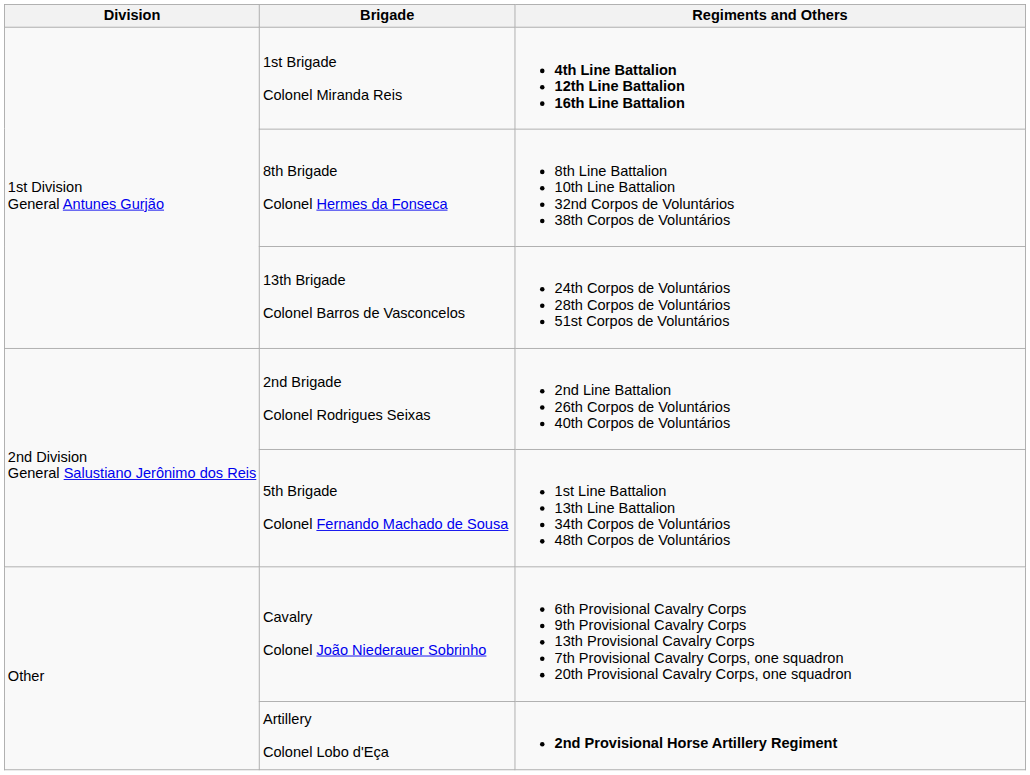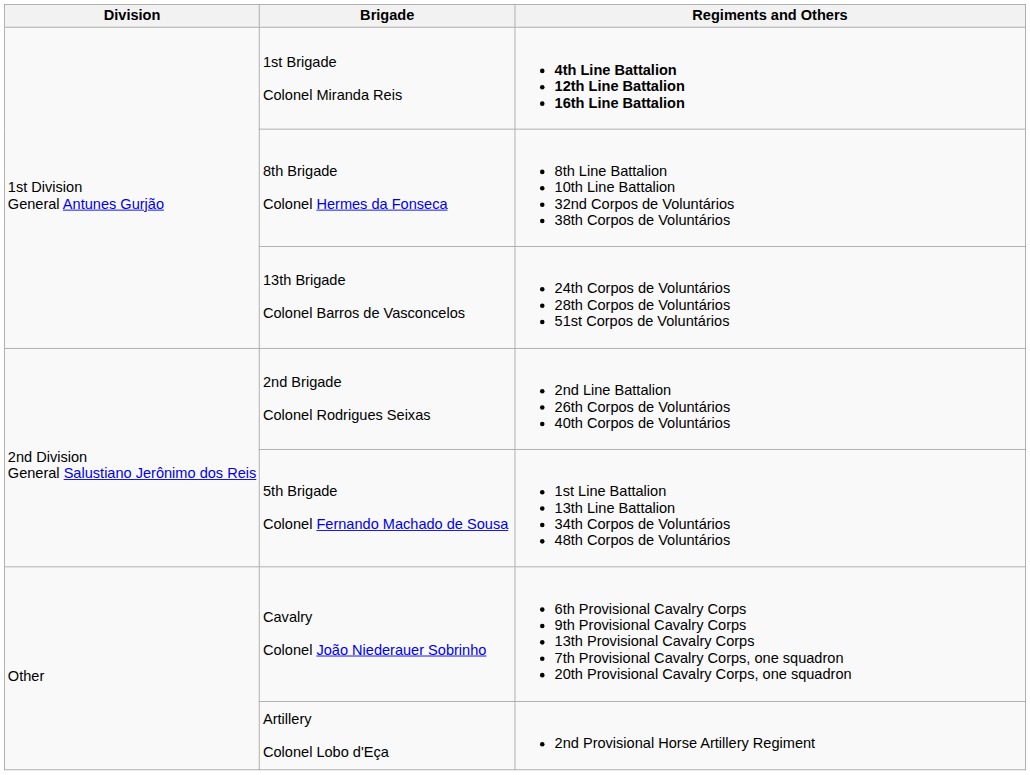(770, 744) bold -> (770, 744) normal
